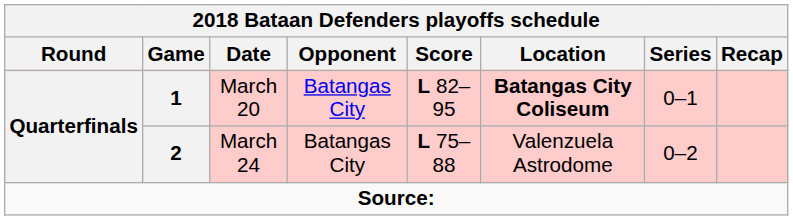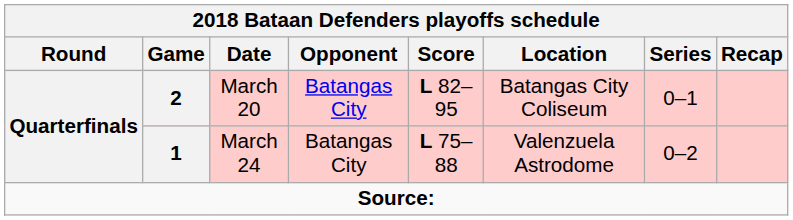(176, 97) 1 -> (176, 97) 2
(563, 97) bold -> (564, 97) normal
(176, 153) 2 -> (176, 153) 1
